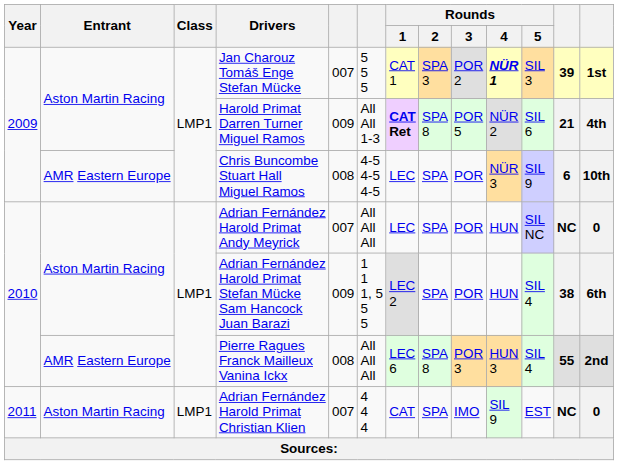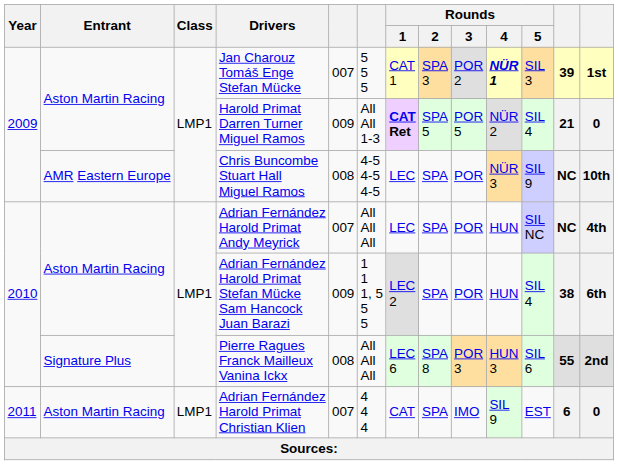(435, 124) SPA 8 -> (435, 124) SPA 5
(535, 124) SIL 6 -> (535, 124) SIL 4
(596, 124) 4th -> (596, 124) 0
(567, 176) 6 -> (567, 176) NC
(596, 227) 0 -> (596, 227) 4th
(107, 360) AMR Eastern Europe -> (87, 360) Signature Plus
(535, 360) SIL 4 -> (535, 360) SIL 6
(567, 412) NC -> (567, 412) 6
